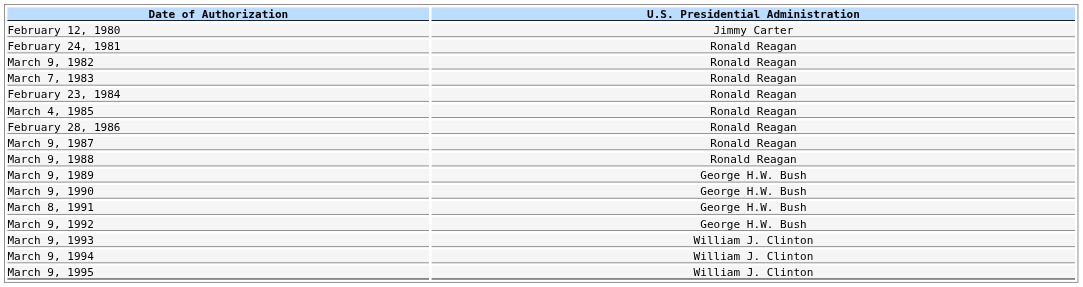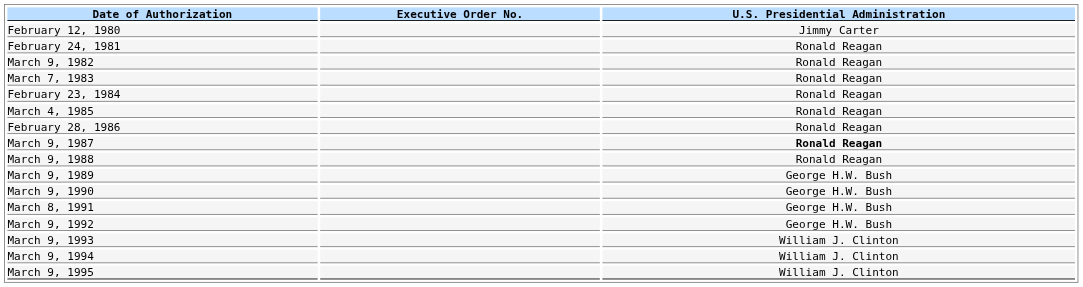+ column: (460, 14)
(753, 143) normal -> (839, 143) bold
